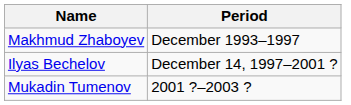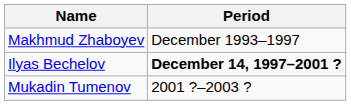(244, 64) normal -> (246, 64) bold
